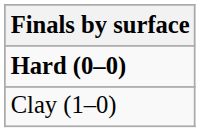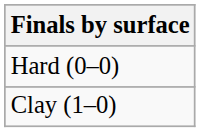(68, 65) bold -> (65, 65) normal
